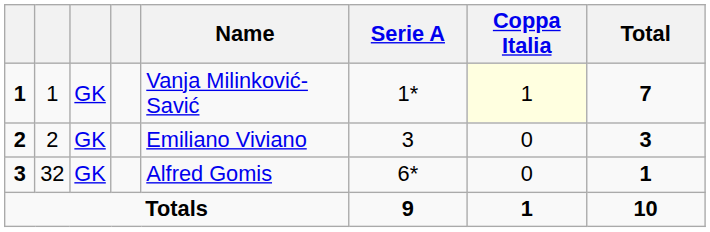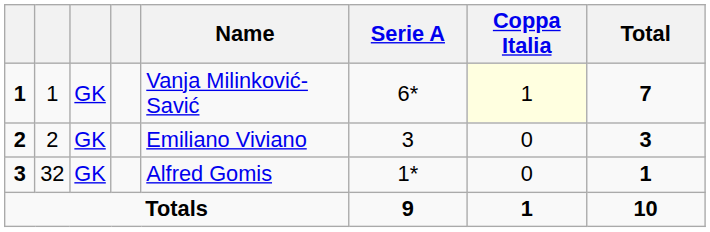(408, 92) 1* -> (408, 92) 6*
(408, 174) 6* -> (408, 174) 1*
